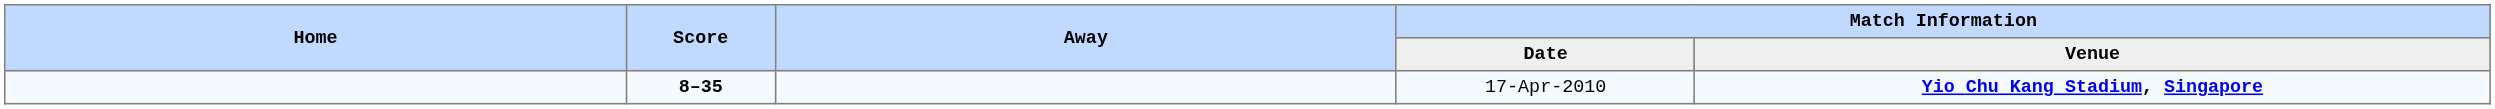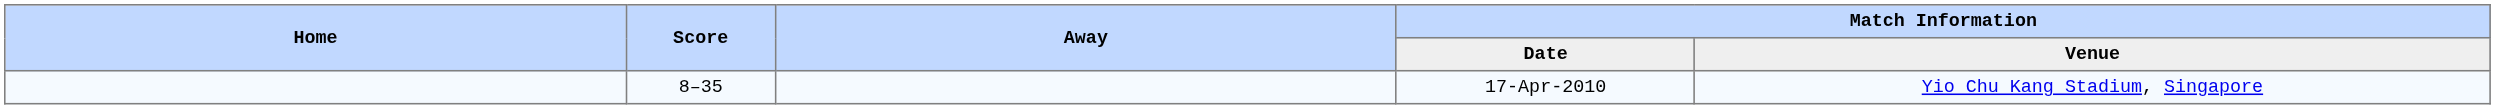(701, 87) bold -> (701, 87) normal
(2092, 87) bold -> (2092, 87) normal
